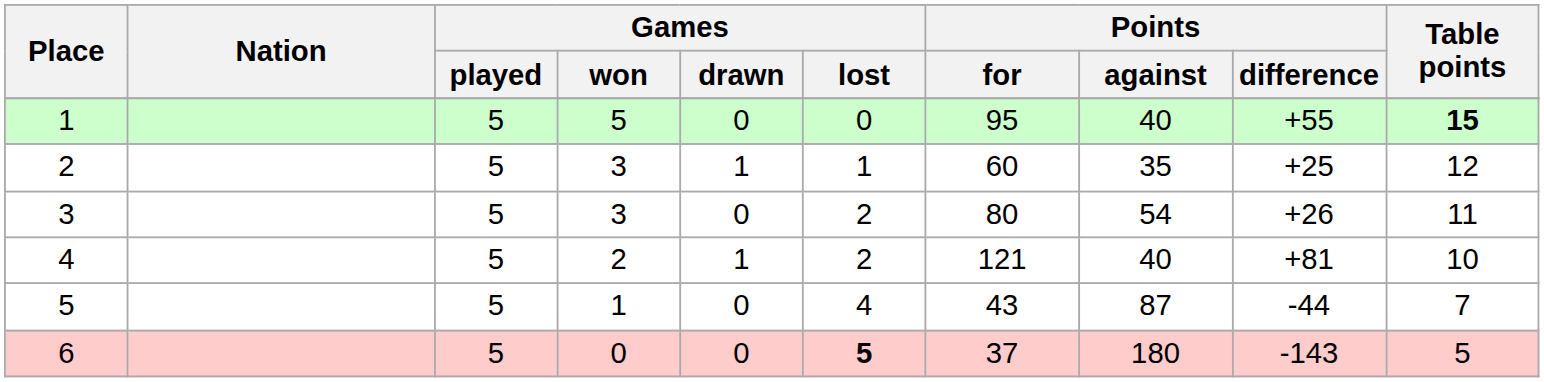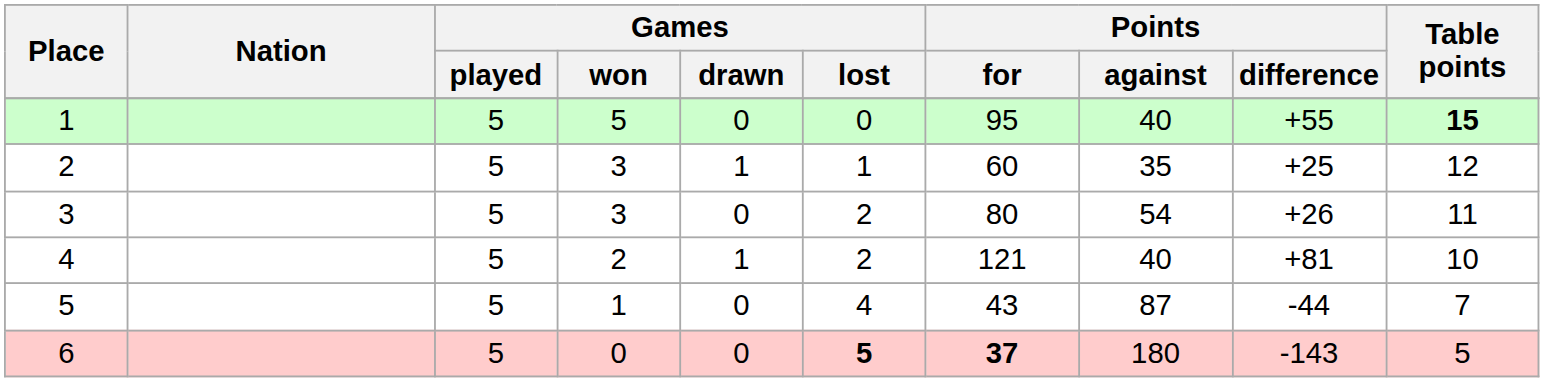(1002, 352) normal -> (1002, 352) bold
